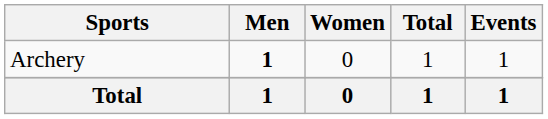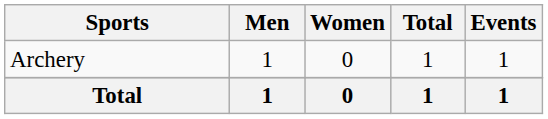(267, 58) bold -> (267, 58) normal
